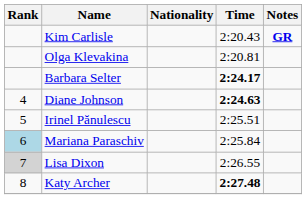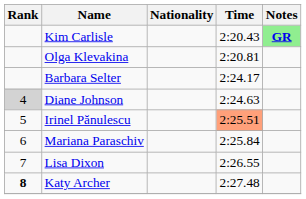(282, 36) no background -> (282, 36) lightgreen background
(240, 78) bold -> (240, 78) normal
(23, 99) no background -> (23, 99) lightgrey background
(240, 99) bold -> (240, 99) normal
(240, 120) no background -> (240, 120) lightsalmon background
(23, 141) lightblue background -> (23, 141) no background
(23, 162) lightgrey background -> (23, 162) no background
(23, 183) normal -> (23, 183) bold
(240, 183) bold -> (240, 183) normal
